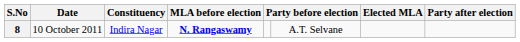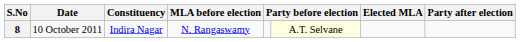(216, 29) bold -> (216, 29) normal
(316, 29) no background -> (316, 29) lightyellow background
